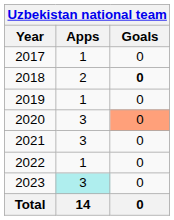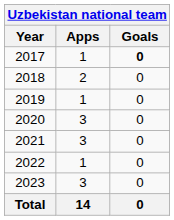(140, 57) normal -> (140, 57) bold
(140, 78) bold -> (140, 78) normal
(140, 120) lightsalmon background -> (140, 120) no background
(83, 183) paleturquoise background -> (83, 183) no background
